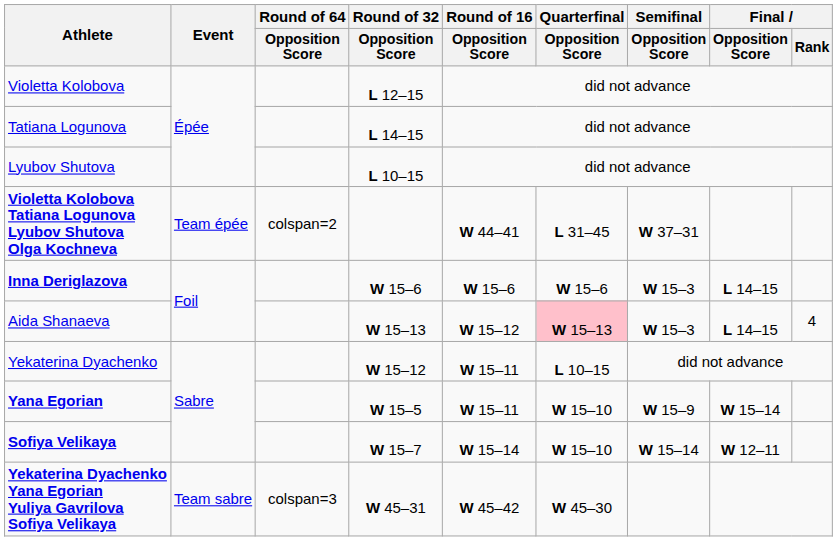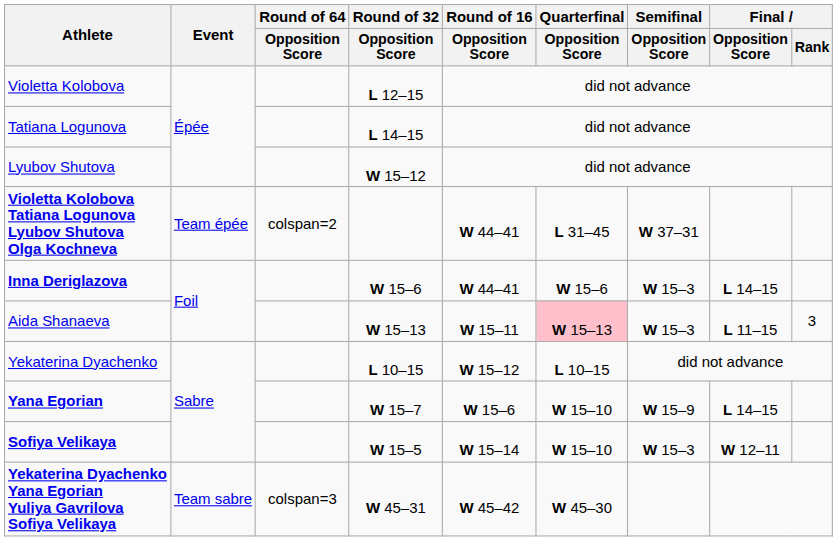(396, 176) L 10–15 -> (396, 176) W 15–12
(489, 289) W 15–6 -> (489, 289) W 44–41
(489, 330) W 15–12 -> (489, 330) W 15–11
(750, 330) L 14–15 -> (750, 330) L 11–15
(812, 321) 4 -> (812, 321) 3
(396, 370) W 15–12 -> (396, 370) L 10–15
(489, 370) W 15–11 -> (489, 370) W 15–12
(396, 410) W 15–5 -> (396, 410) W 15–7
(489, 410) W 15–11 -> (489, 410) W 15–6
(750, 410) W 15–14 -> (750, 410) L 14–15
(396, 451) W 15–7 -> (396, 451) W 15–5
(669, 451) W 15–14 -> (669, 451) W 15–3
